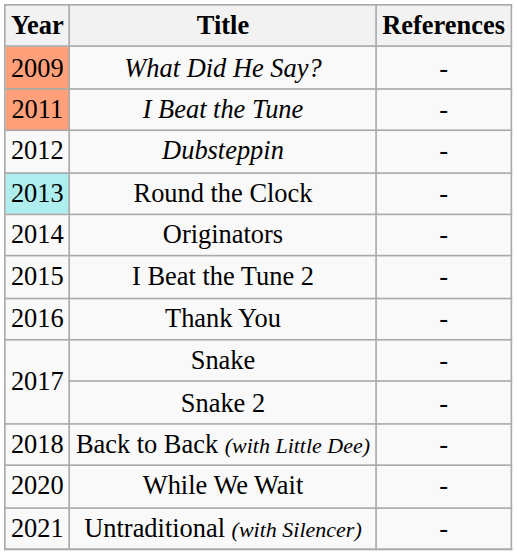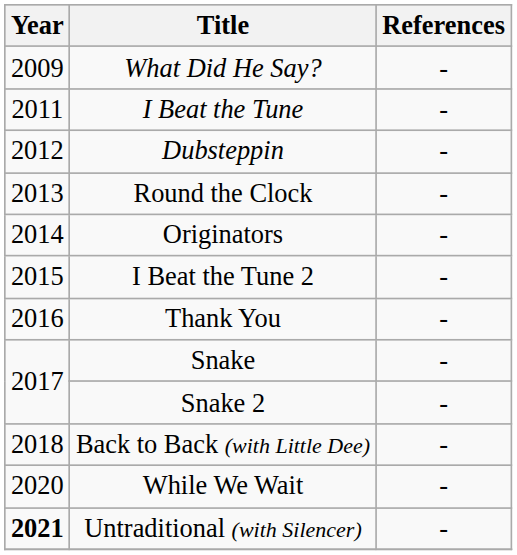(37, 67) lightsalmon background -> (37, 67) no background
(37, 109) lightsalmon background -> (37, 109) no background
(37, 192) paleturquoise background -> (37, 192) no background
(37, 527) normal -> (37, 527) bold
